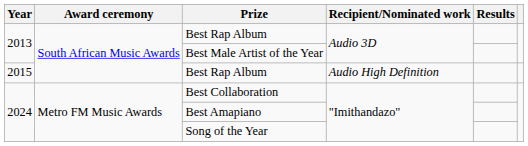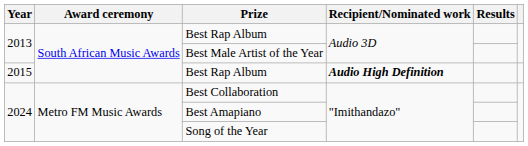(384, 72) normal -> (386, 72) bold
